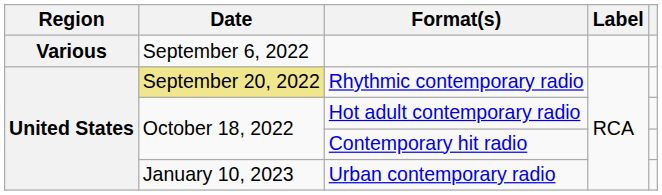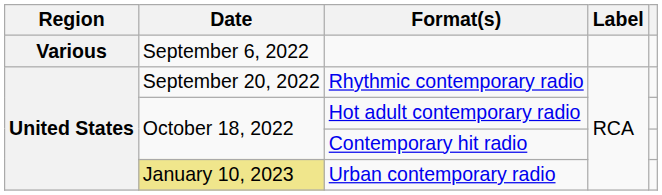(231, 81) khaki background -> (231, 81) no background
(218, 174) no background -> (218, 174) khaki background
